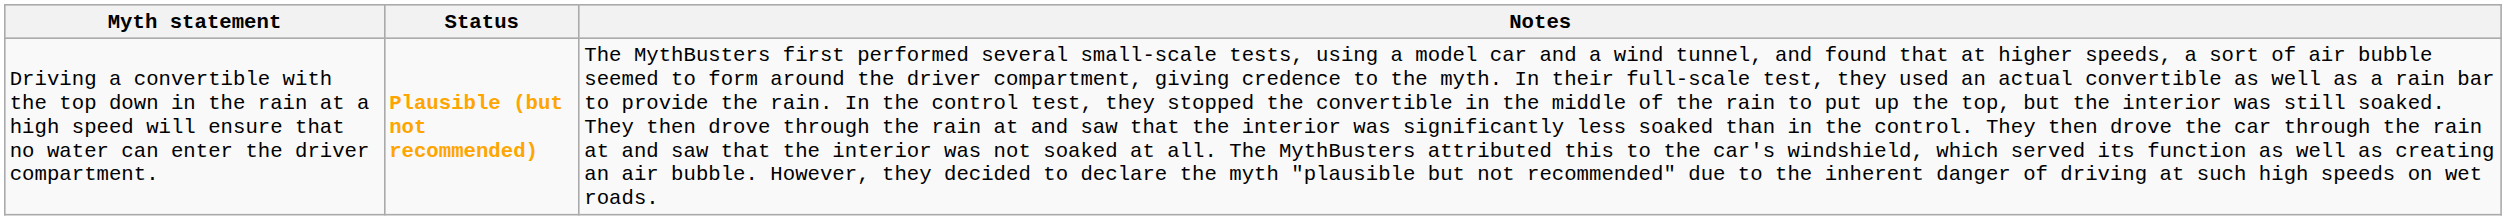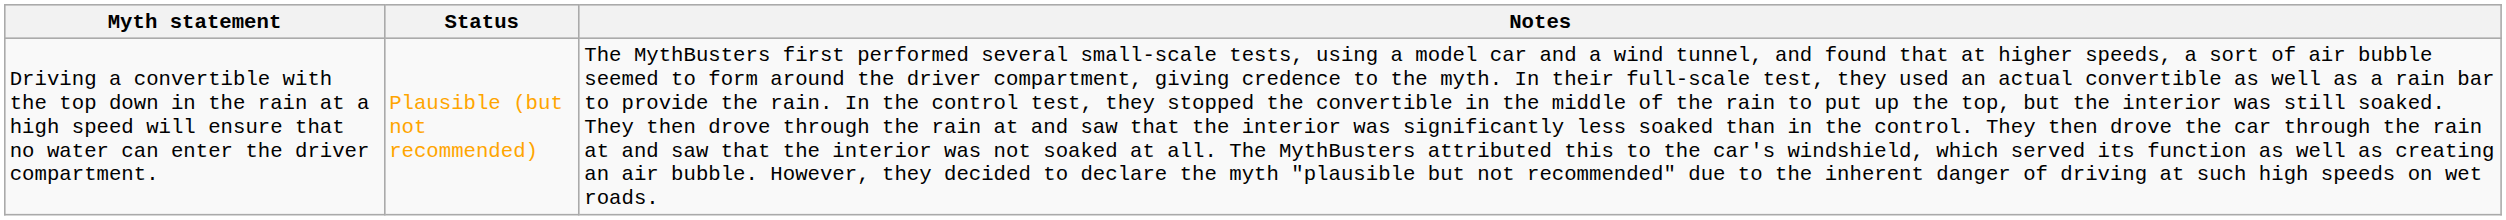(476, 127) bold -> (476, 127) normal
